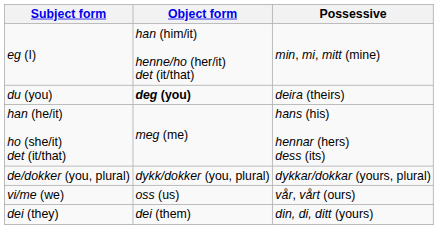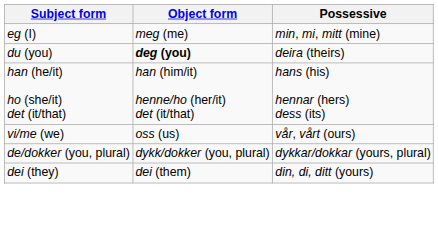(181, 54) han (him/it) henne/ho (her/it) det (it/that) -> (162, 33) meg (me)
(162, 135) meg (me) -> (181, 93) han (him/it) henne/ho (her/it) det (it/that)
rows swapped: (36, 195) <-> (69, 175)
